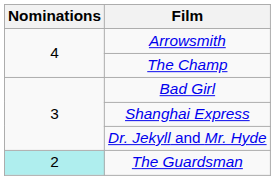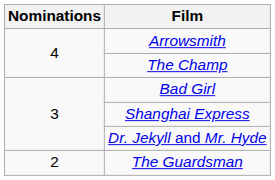(55, 162) paleturquoise background -> (55, 162) no background
